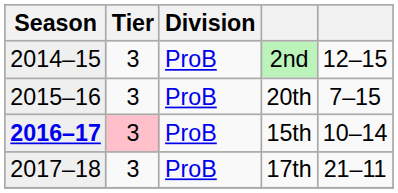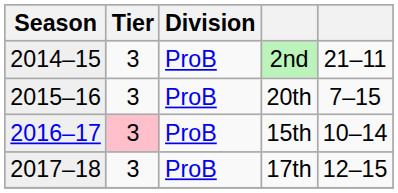(355, 59) 12–15 -> (355, 59) 21–11
(56, 133) bold -> (56, 133) normal
(355, 169) 21–11 -> (355, 169) 12–15
